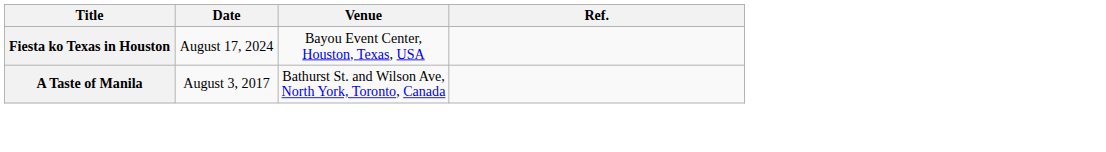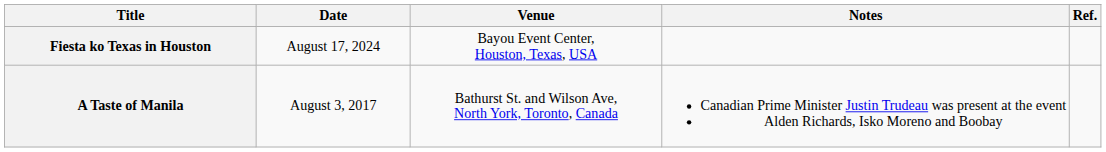+ column: (866, 15)
